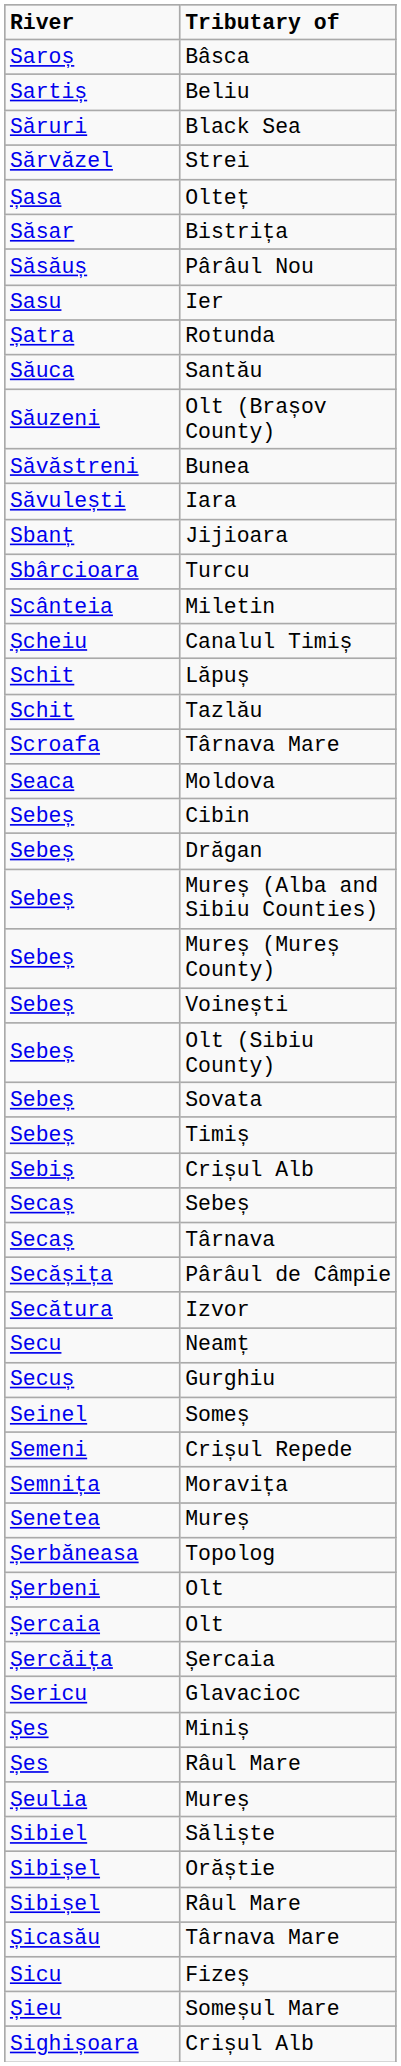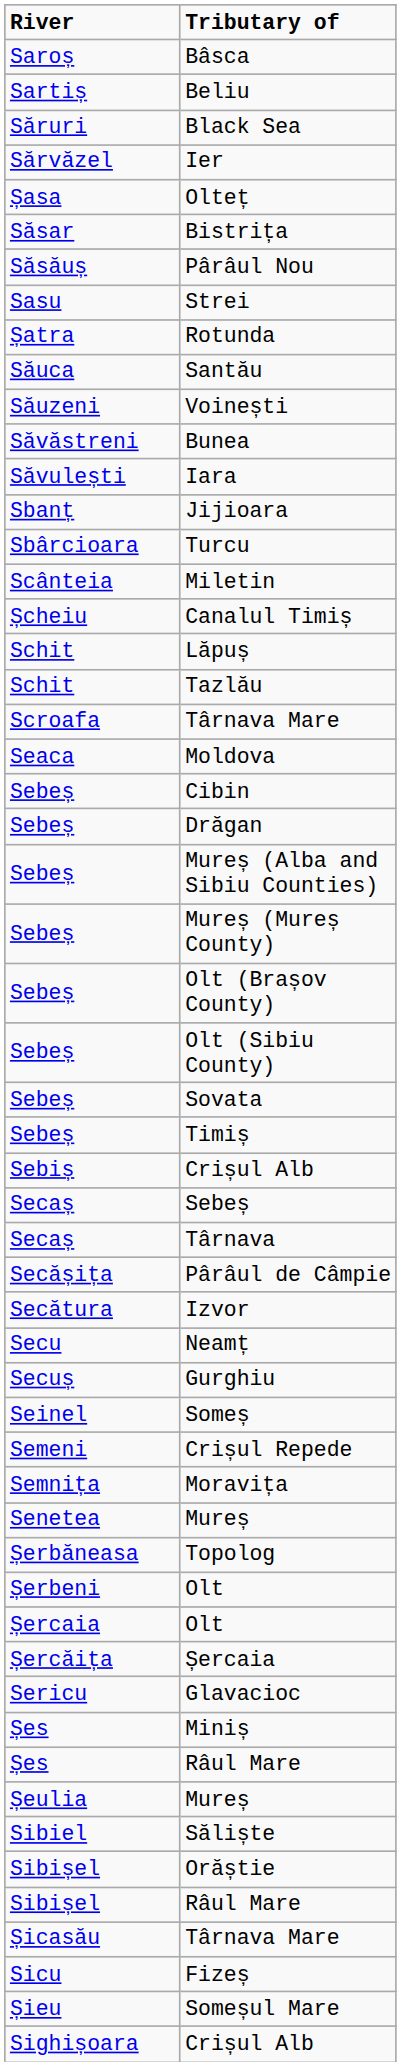(217, 162) Strei -> (204, 162) Ier
(204, 302) Ier -> (217, 302) Strei
(256, 419) Olt (Brașov County) -> (237, 407) Voinești
(237, 1005) Voinești -> (256, 993) Olt (Brașov County)
